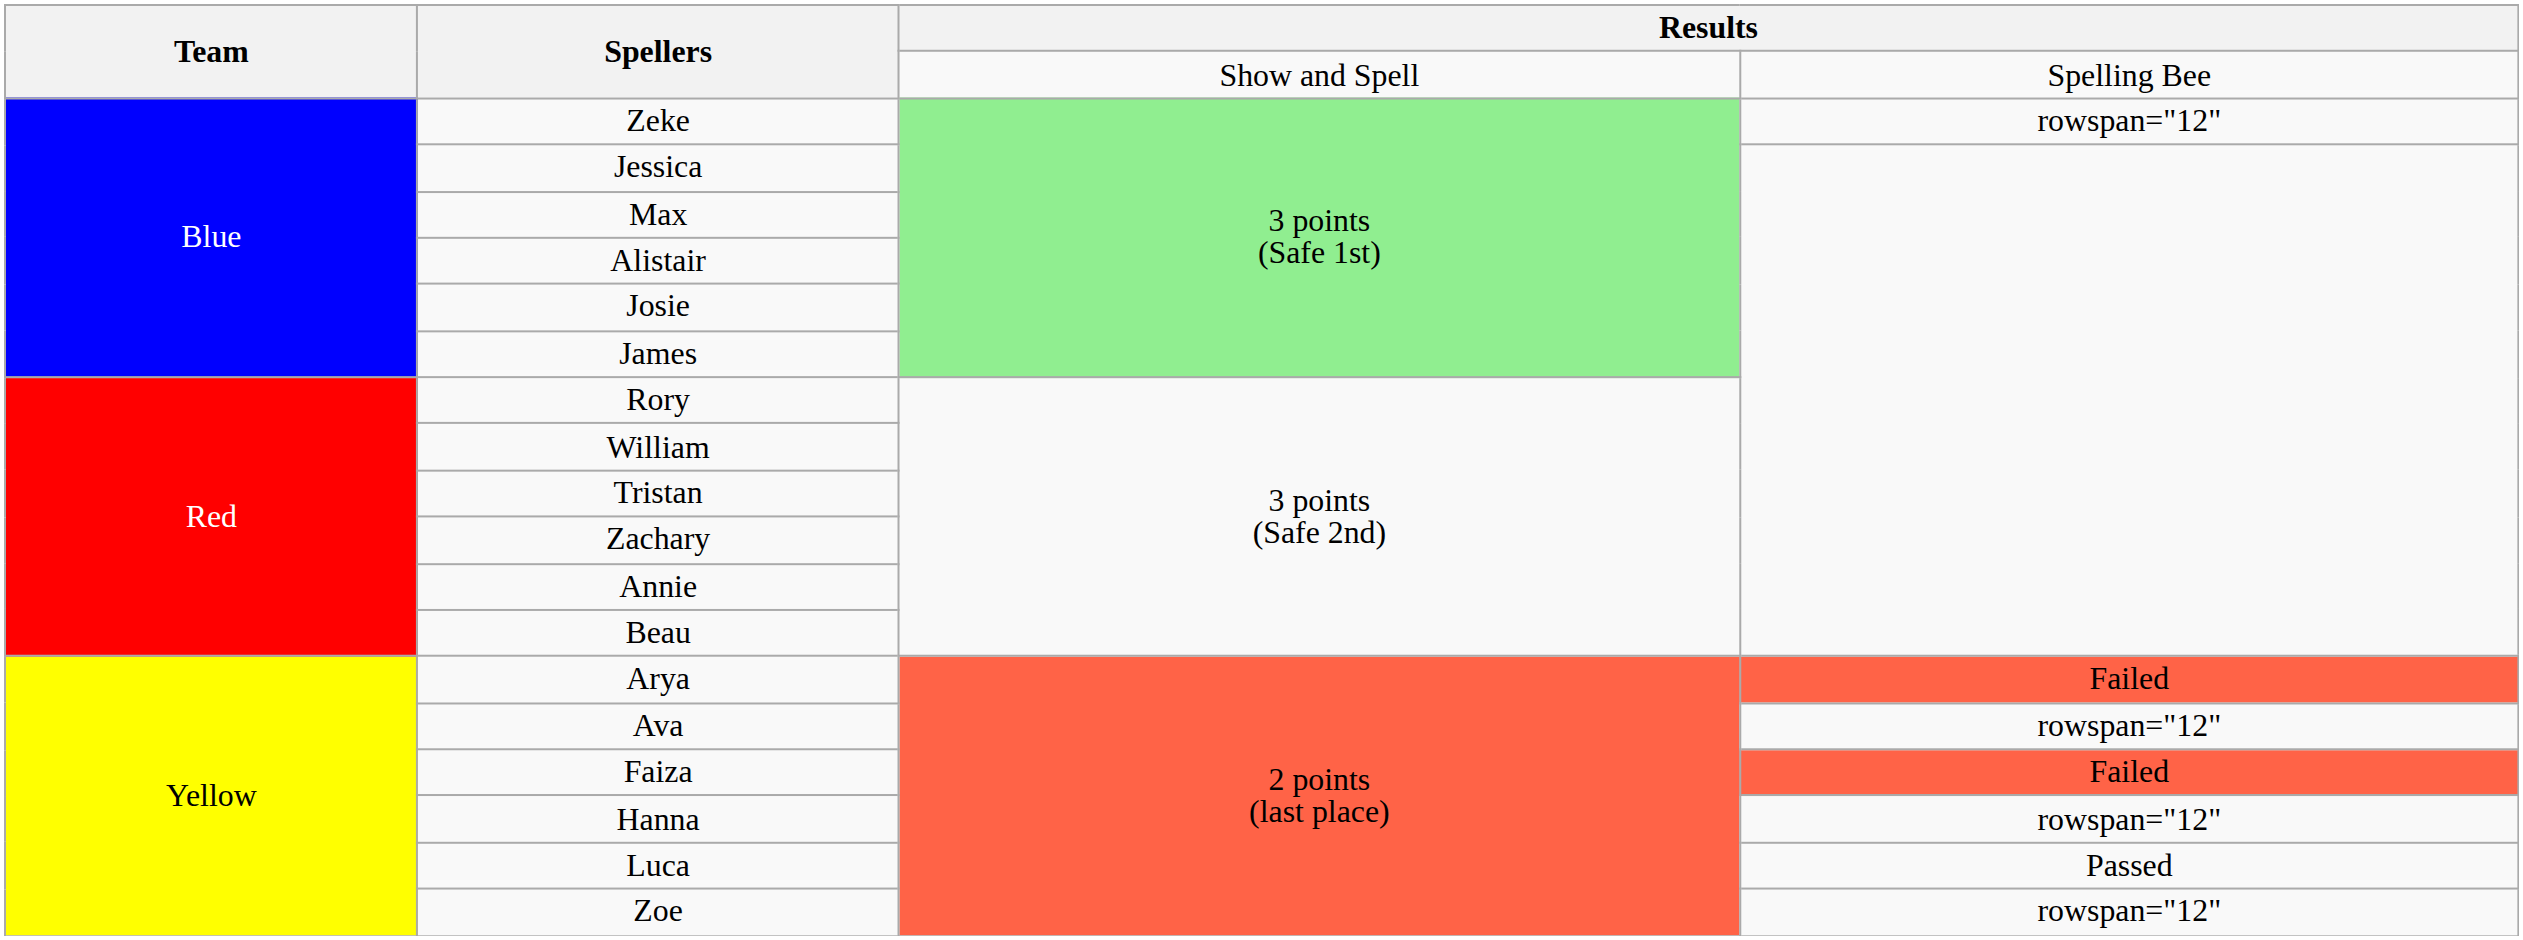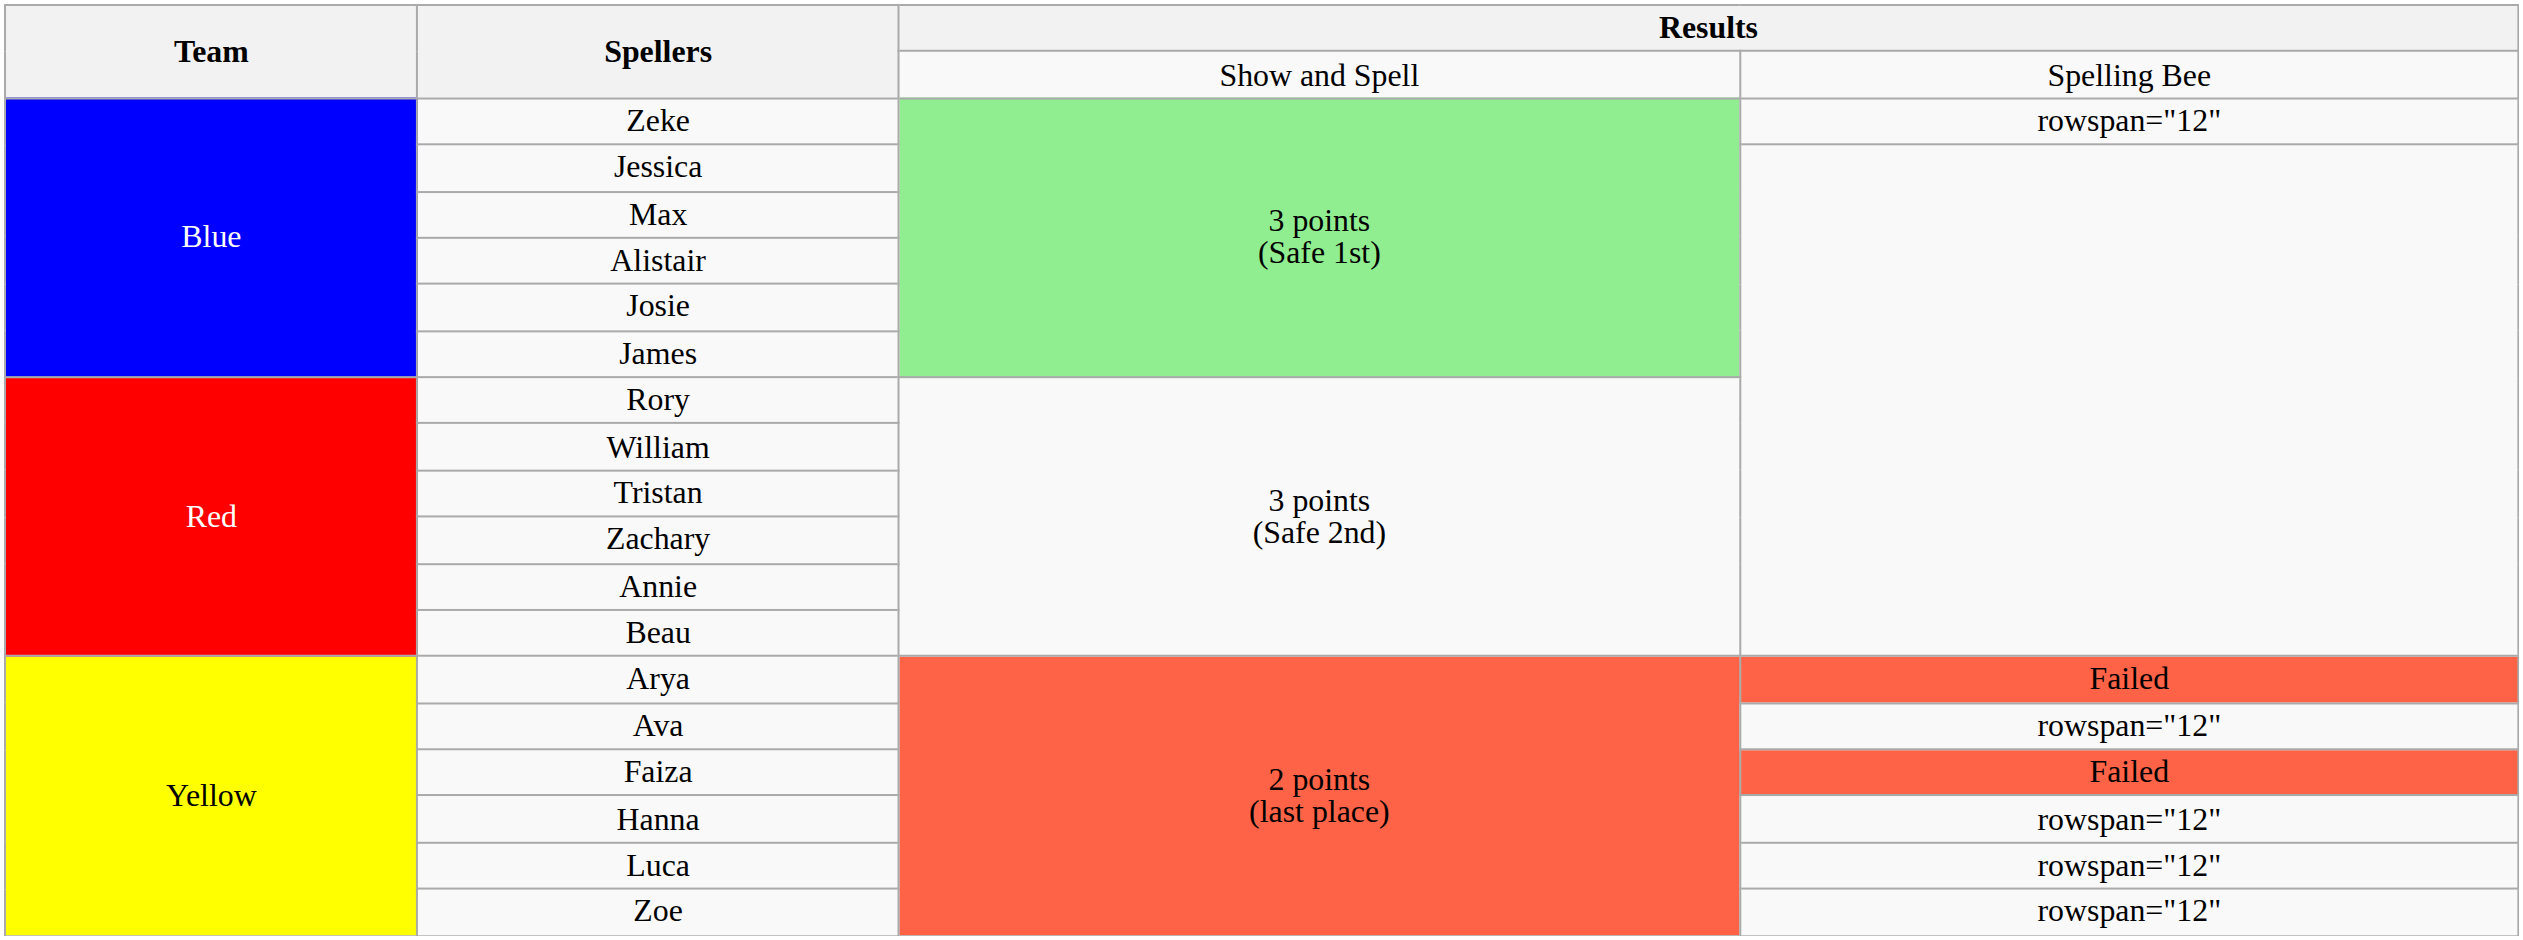(2129, 865) Passed -> (2129, 865) rowspan="12"
